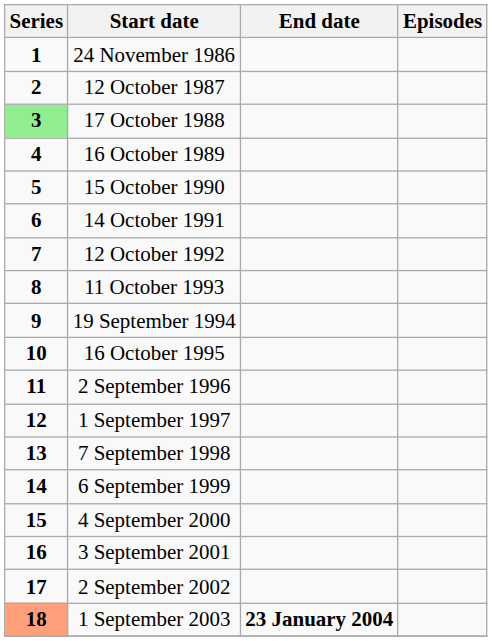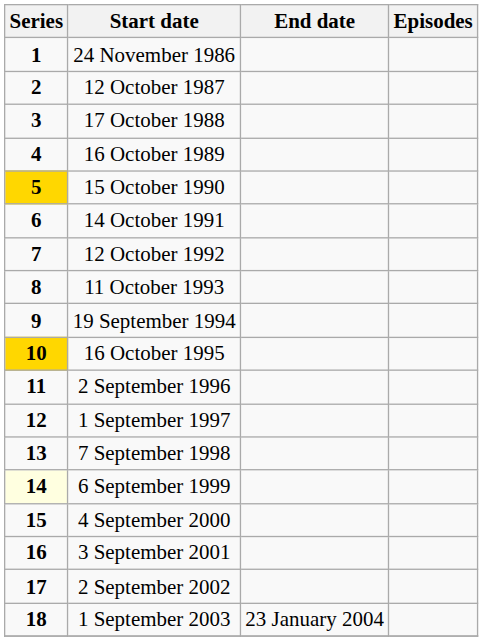(36, 120) lightgreen background -> (36, 120) no background
(36, 187) no background -> (36, 187) gold background
(36, 353) no background -> (36, 353) gold background
(36, 486) no background -> (36, 486) lightyellow background
(36, 619) lightsalmon background -> (36, 619) no background
(319, 619) bold -> (315, 619) normal
